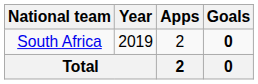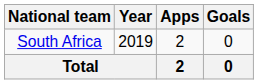(228, 41) bold -> (228, 41) normal
